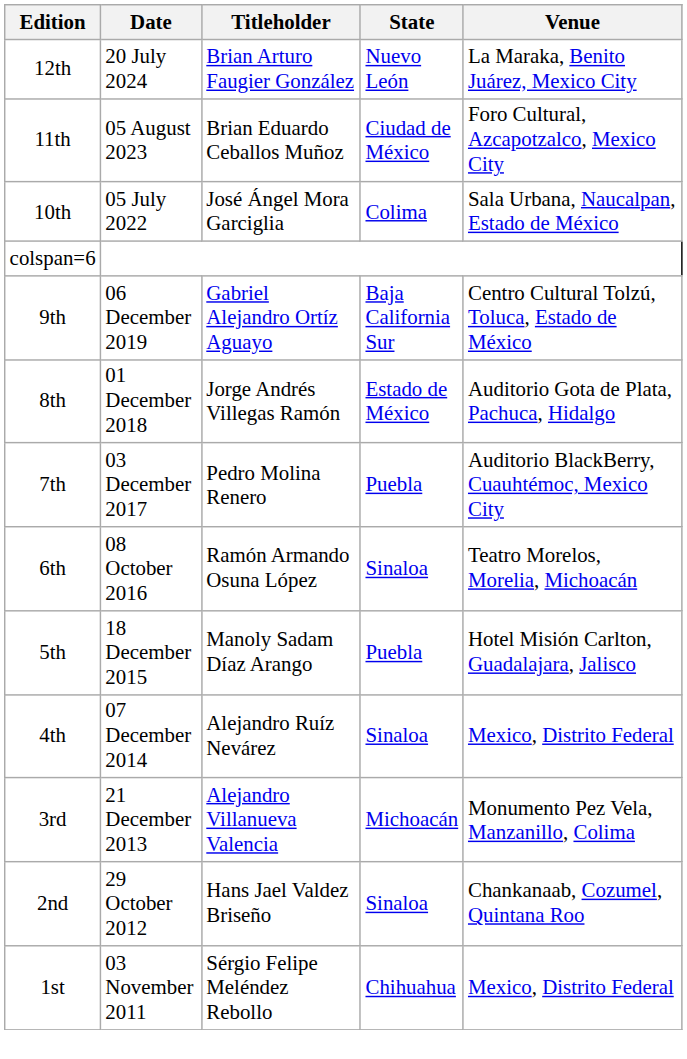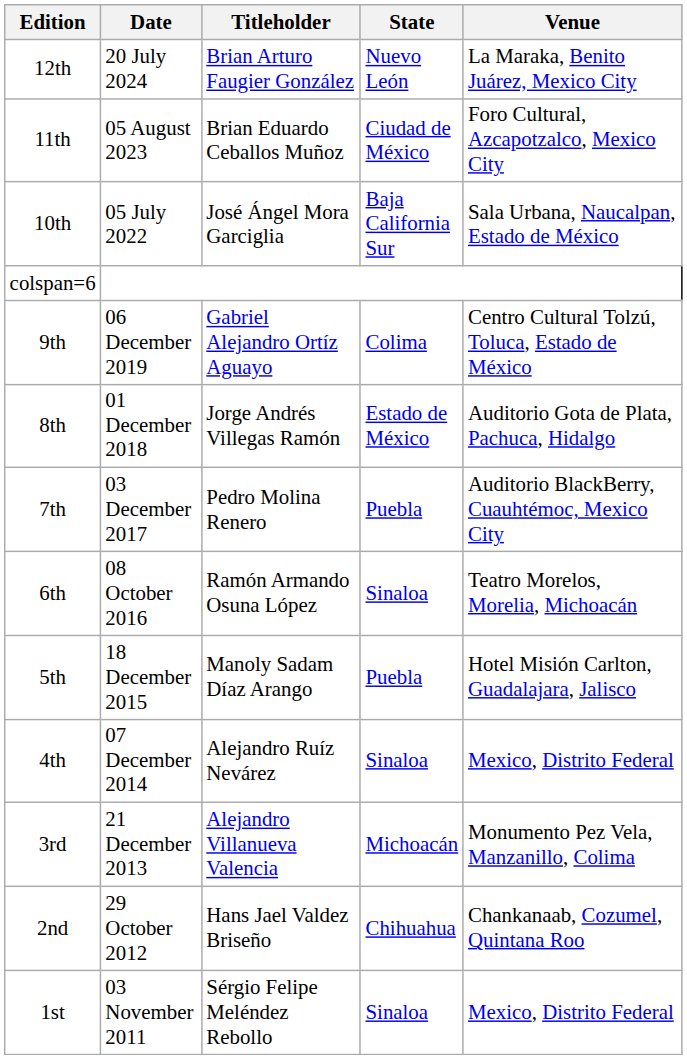(396, 211) Colima -> (408, 223) Baja California Sur
(408, 317) Baja California Sur -> (396, 341) Colima
(397, 903) Sinaloa -> (411, 927) Chihuahua
(411, 987) Chihuahua -> (397, 1011) Sinaloa
